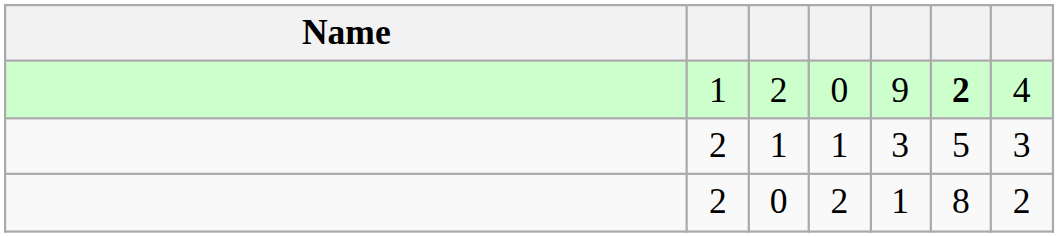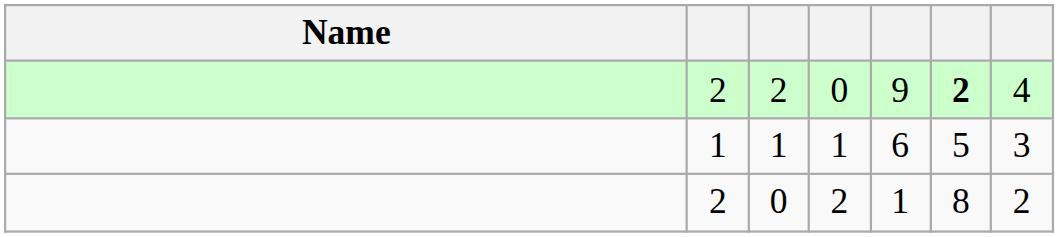(718, 88) 1 -> (718, 88) 2
(718, 145) 2 -> (718, 145) 1
(900, 145) 3 -> (900, 145) 6
